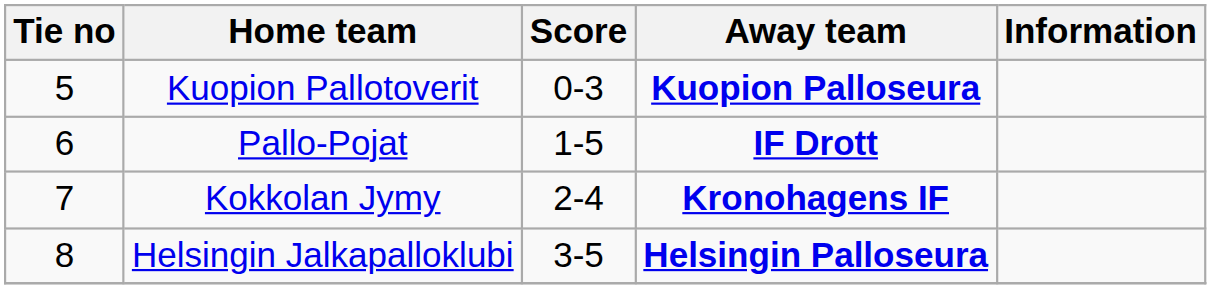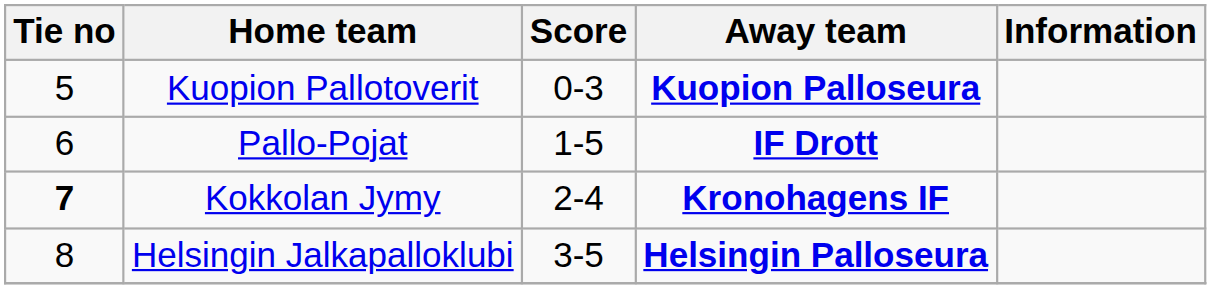(64, 198) normal -> (64, 198) bold
